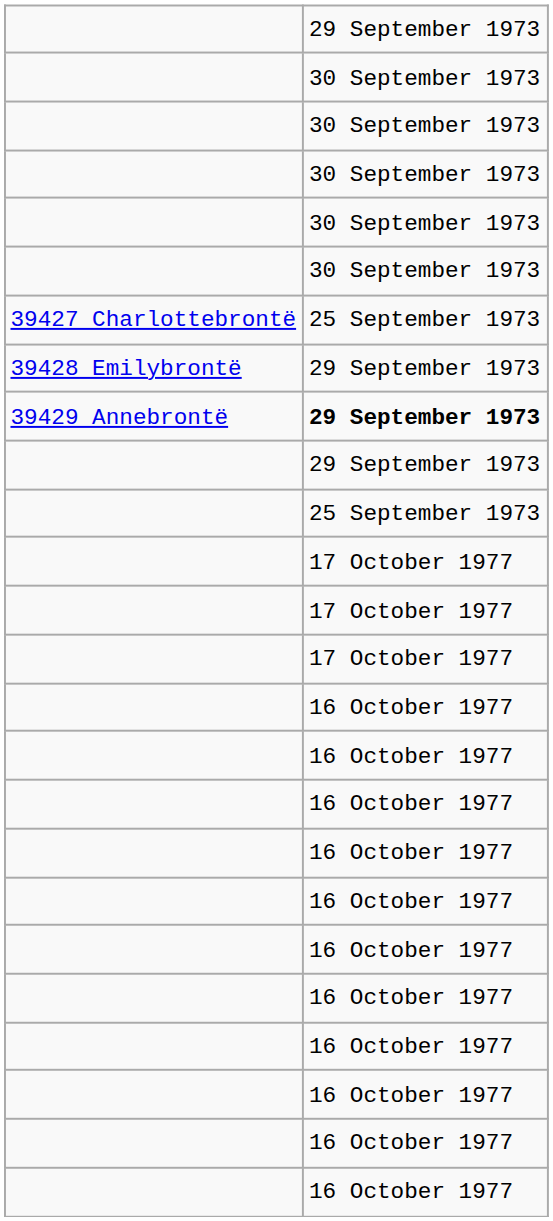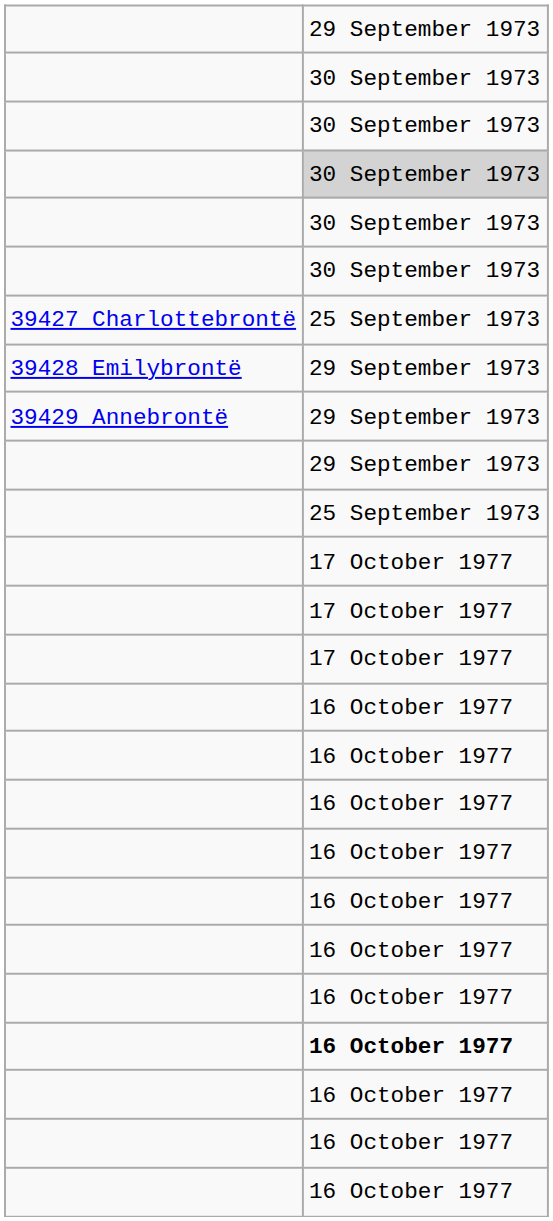(425, 174) no background -> (425, 174) lightgrey background
(425, 416) bold -> (425, 416) normal
(411, 1046) normal -> (411, 1046) bold
